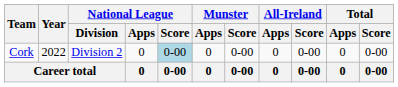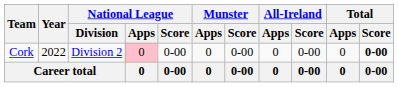(141, 52) no background -> (141, 52) pink background
(175, 52) lightblue background -> (175, 52) no background
(376, 52) normal -> (376, 52) bold
